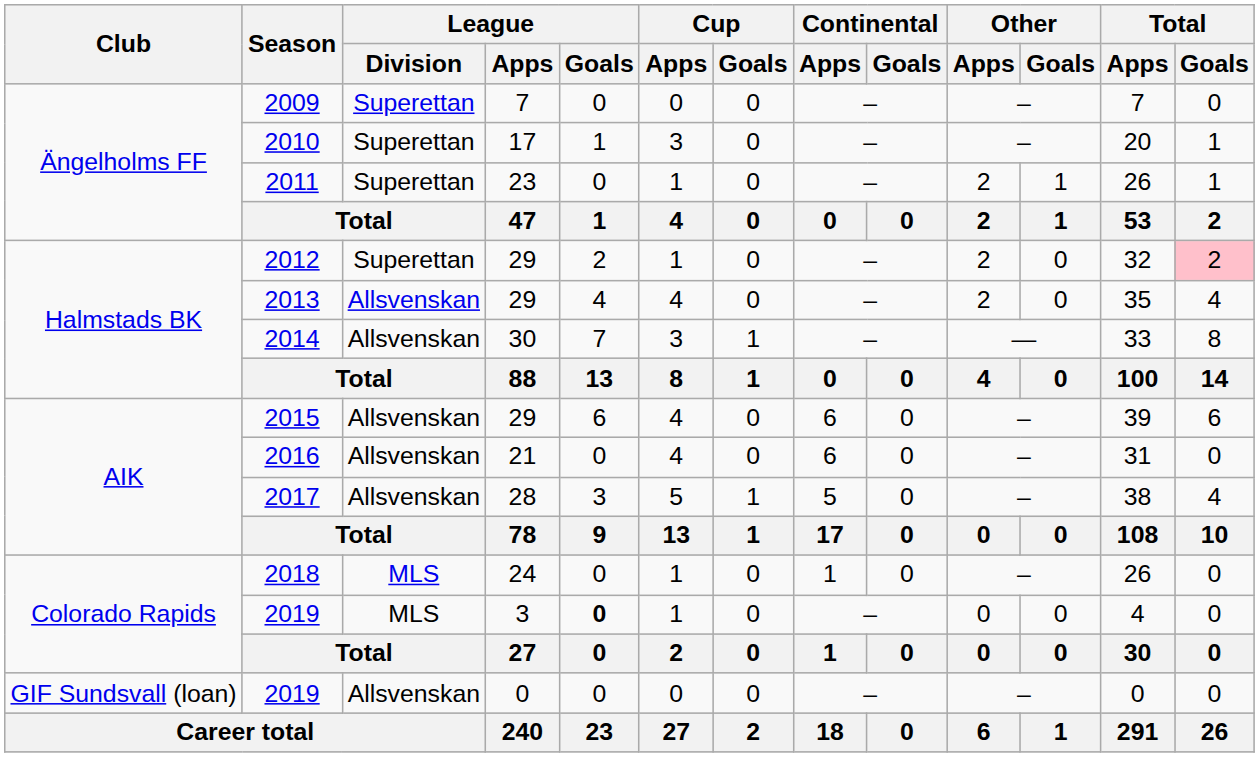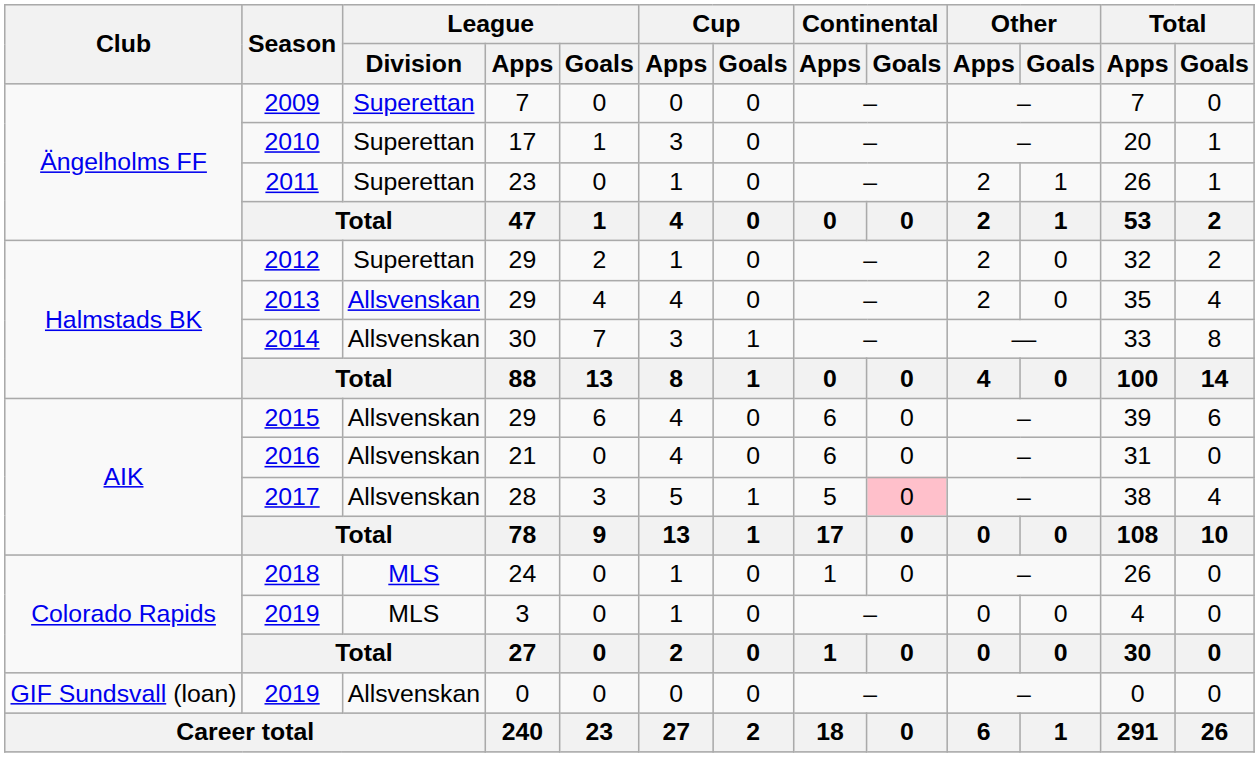(1214, 260) pink background -> (1214, 260) no background
(907, 496) no background -> (907, 496) pink background
(599, 614) bold -> (599, 614) normal
